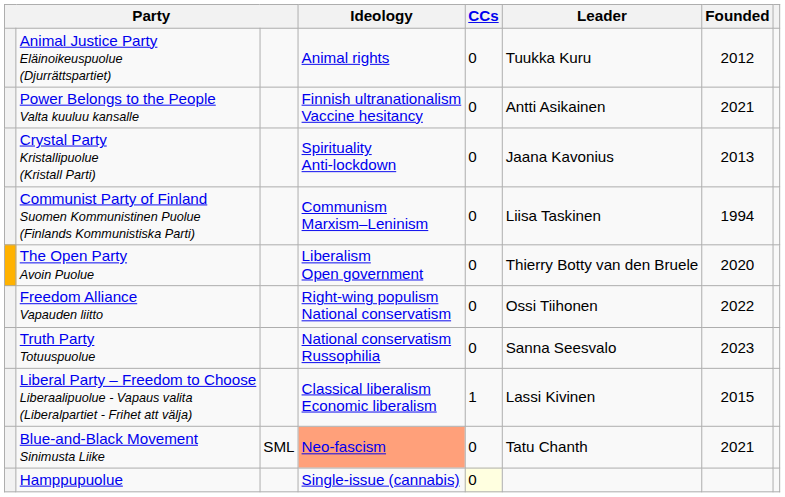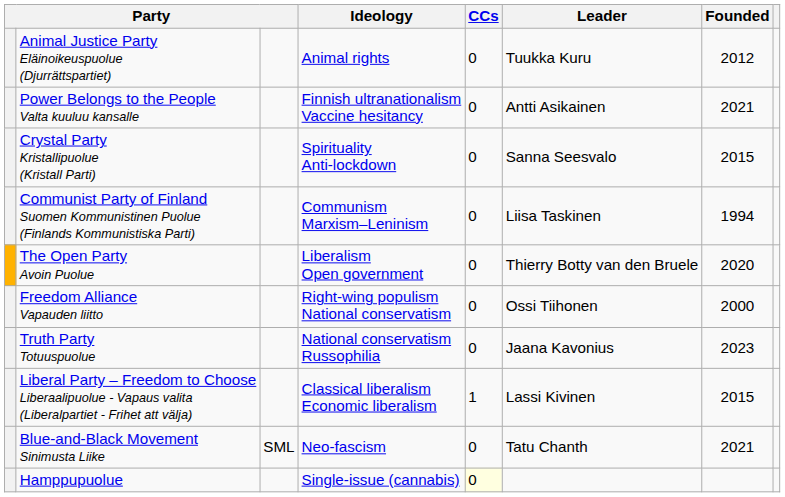(560, 157) Jaana Kavonius -> (561, 157) Sanna Seesvalo
(737, 157) 2013 -> (737, 157) 2015
(737, 306) 2022 -> (737, 306) 2000
(561, 347) Sanna Seesvalo -> (560, 347) Jaana Kavonius
(344, 447) lightsalmon background -> (344, 447) no background
